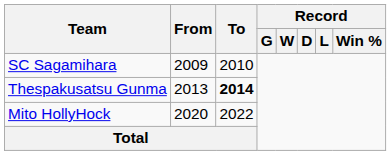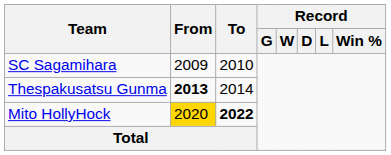(191, 89) normal -> (191, 89) bold
(236, 89) bold -> (236, 89) normal
(191, 114) no background -> (191, 114) gold background
(236, 114) normal -> (236, 114) bold
